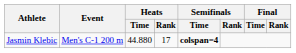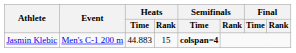(140, 40) 44.880 -> (140, 40) 44.883
(166, 40) 17 -> (166, 40) 15
